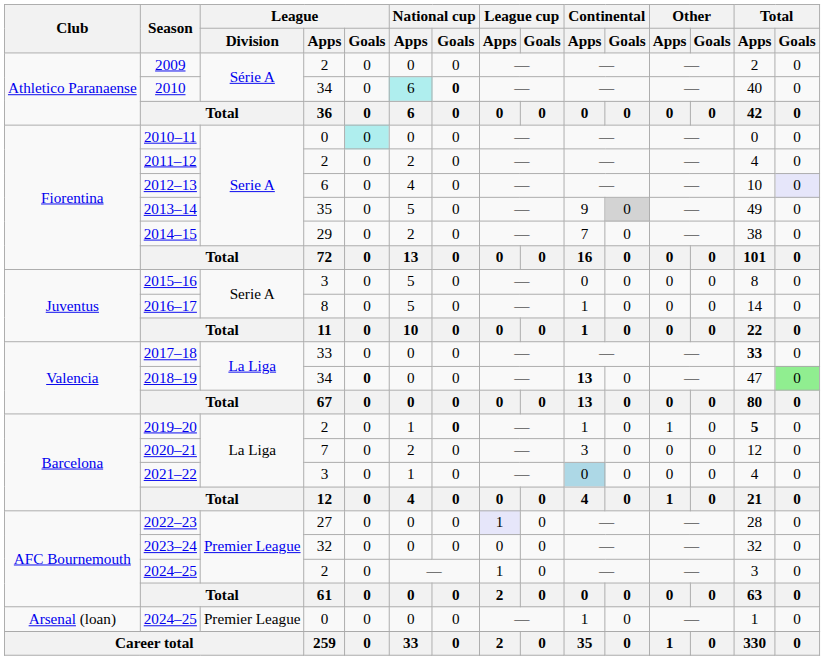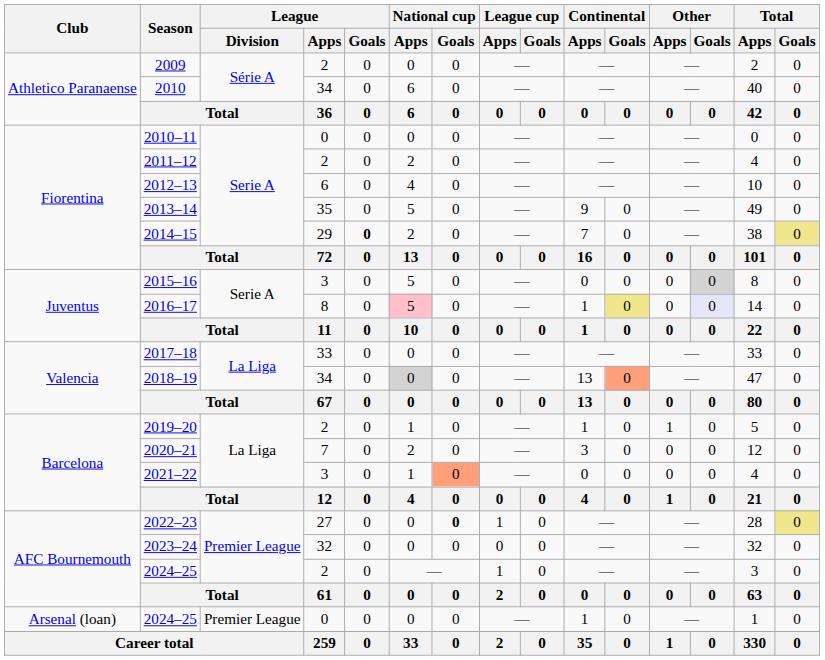(411, 88) paleturquoise background -> (411, 88) no background
(456, 88) bold -> (456, 88) normal
(367, 137) paleturquoise background -> (367, 137) no background
(797, 185) lavender background -> (797, 185) no background
(627, 209) lightgrey background -> (627, 209) no background
(367, 233) normal -> (367, 233) bold
(797, 233) no background -> (797, 233) khaki background
(712, 281) no background -> (712, 281) lightgrey background
(411, 305) no background -> (411, 305) pink background
(627, 305) no background -> (627, 305) khaki background
(712, 305) no background -> (712, 305) lavender background
(755, 354) bold -> (755, 354) normal
(367, 378) bold -> (367, 378) normal
(411, 378) no background -> (411, 378) lightgrey background
(585, 378) bold -> (585, 378) normal
(627, 378) no background -> (627, 378) lightsalmon background
(797, 378) lightgreen background -> (797, 378) no background
(456, 426) bold -> (456, 426) normal
(755, 426) bold -> (755, 426) normal
(456, 474) no background -> (456, 474) lightsalmon background
(585, 474) lightblue background -> (585, 474) no background
(456, 522) normal -> (456, 522) bold
(500, 522) lavender background -> (500, 522) no background
(797, 522) no background -> (797, 522) khaki background
